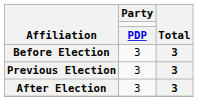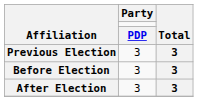rows swapped: (62, 70) <-> (62, 53)
